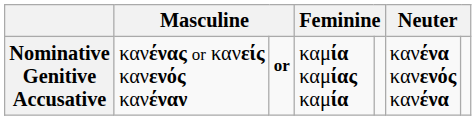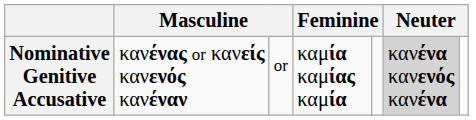(282, 64) bold -> (281, 65) normal
(423, 75) no background -> (421, 75) lightgrey background
